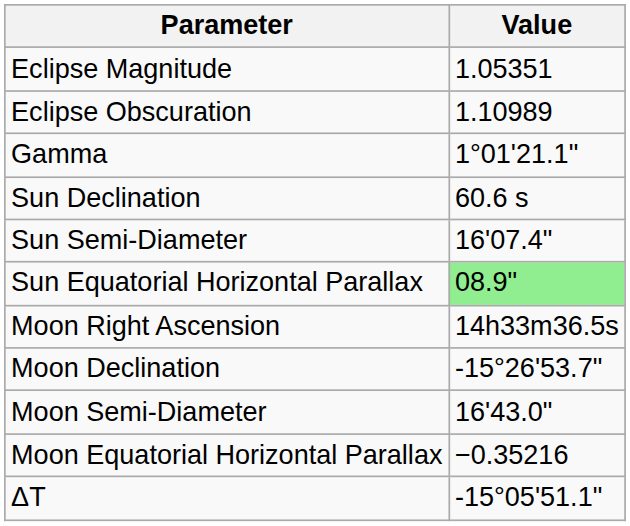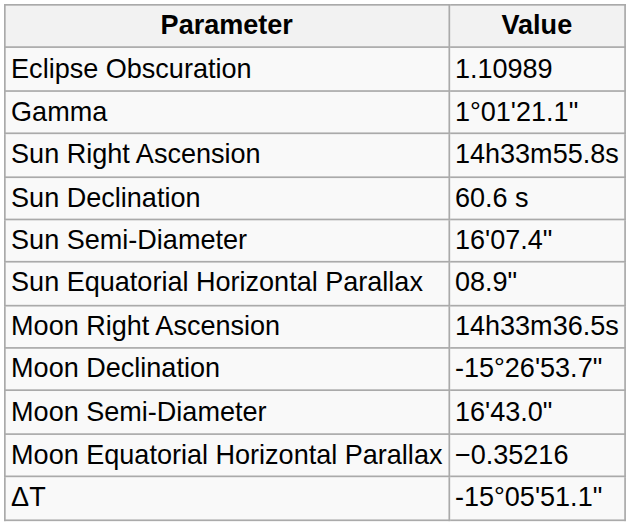- row: (122, 68)
+ row: (136, 154)
(486, 283) lightgreen background -> (486, 283) no background
